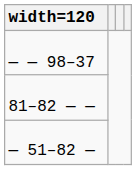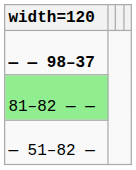(52, 62) normal -> (52, 62) bold
(52, 107) no background -> (52, 107) lightgreen background
